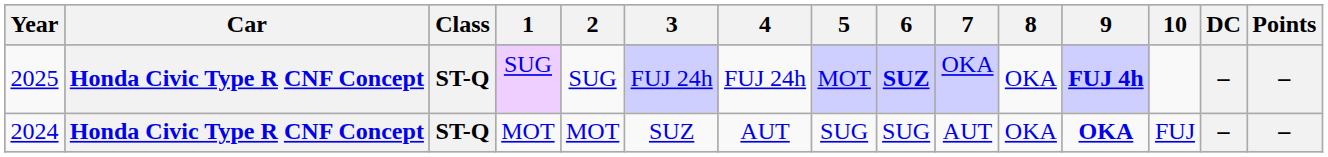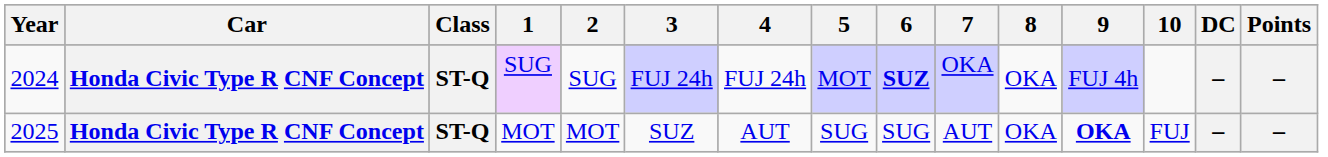(35, 78) 2025 -> (35, 78) 2024
(1106, 78) bold -> (1103, 78) normal
(35, 132) 2024 -> (35, 132) 2025
